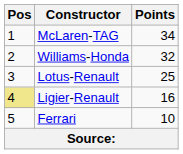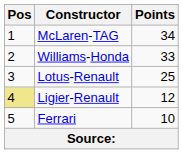(168, 56) 32 -> (168, 56) 33
(168, 98) 16 -> (168, 98) 12
